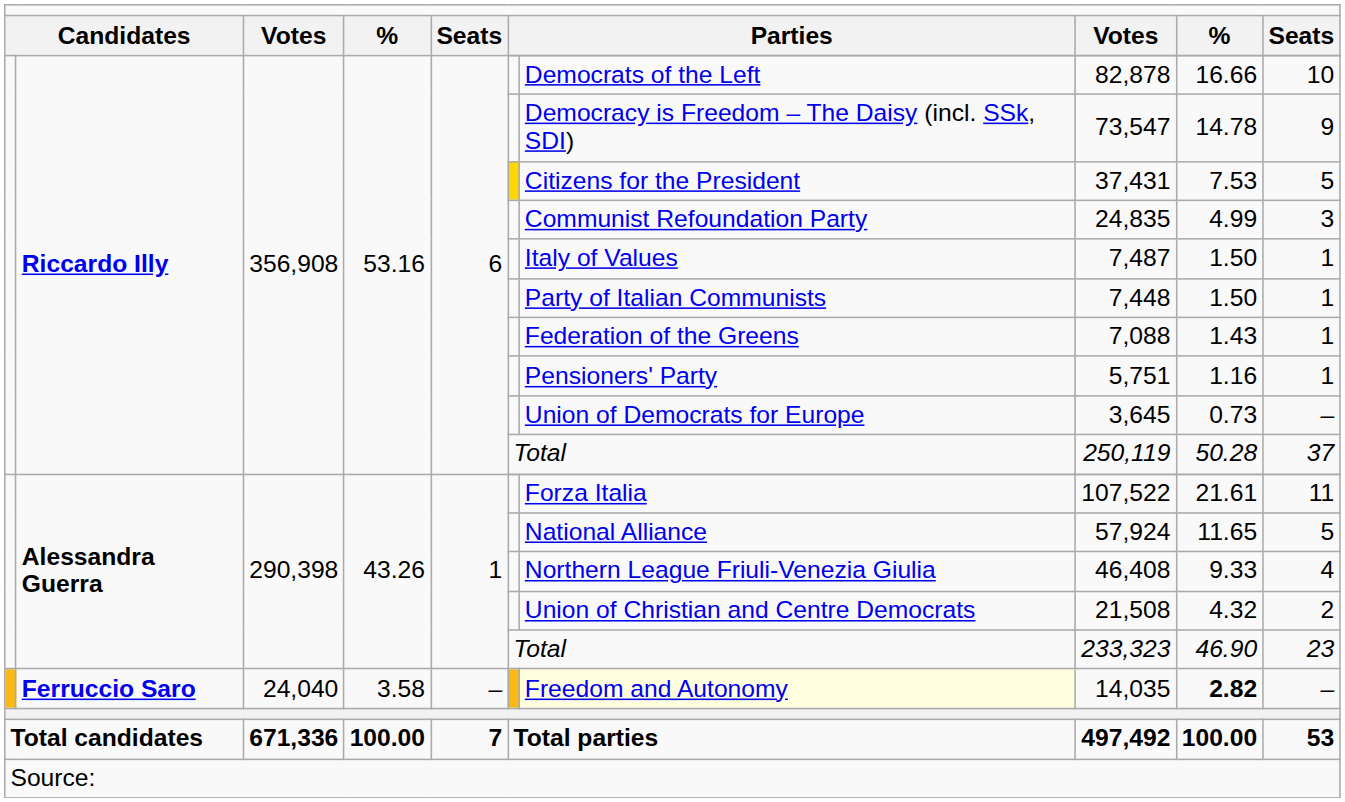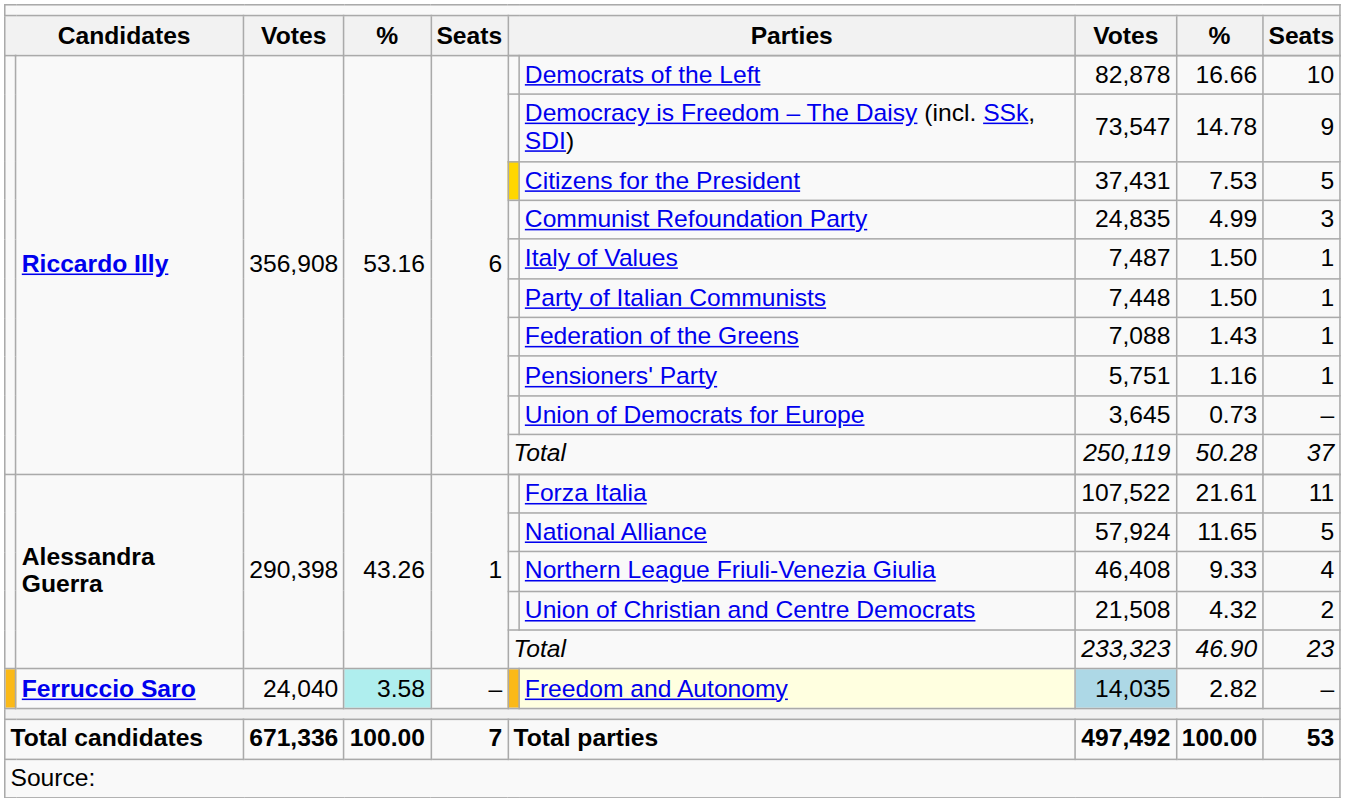(401, 688) no background -> (401, 688) paleturquoise background
(1133, 688) no background -> (1133, 688) lightblue background
(1233, 688) bold -> (1233, 688) normal
